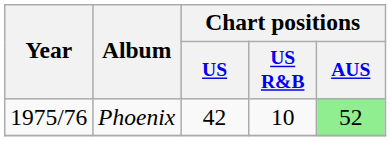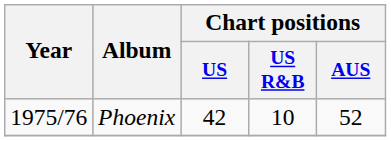(351, 116) lightgreen background -> (351, 116) no background
